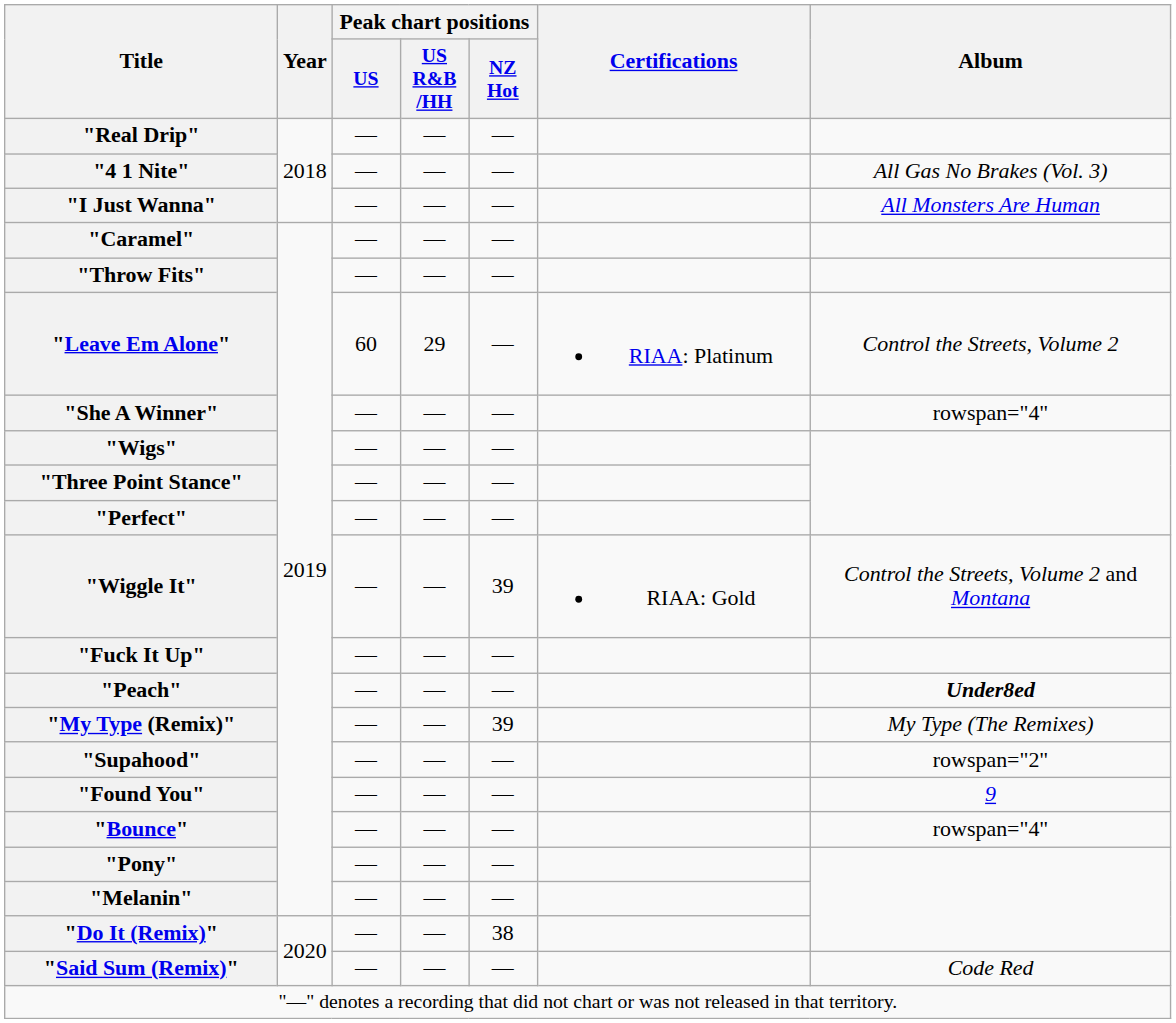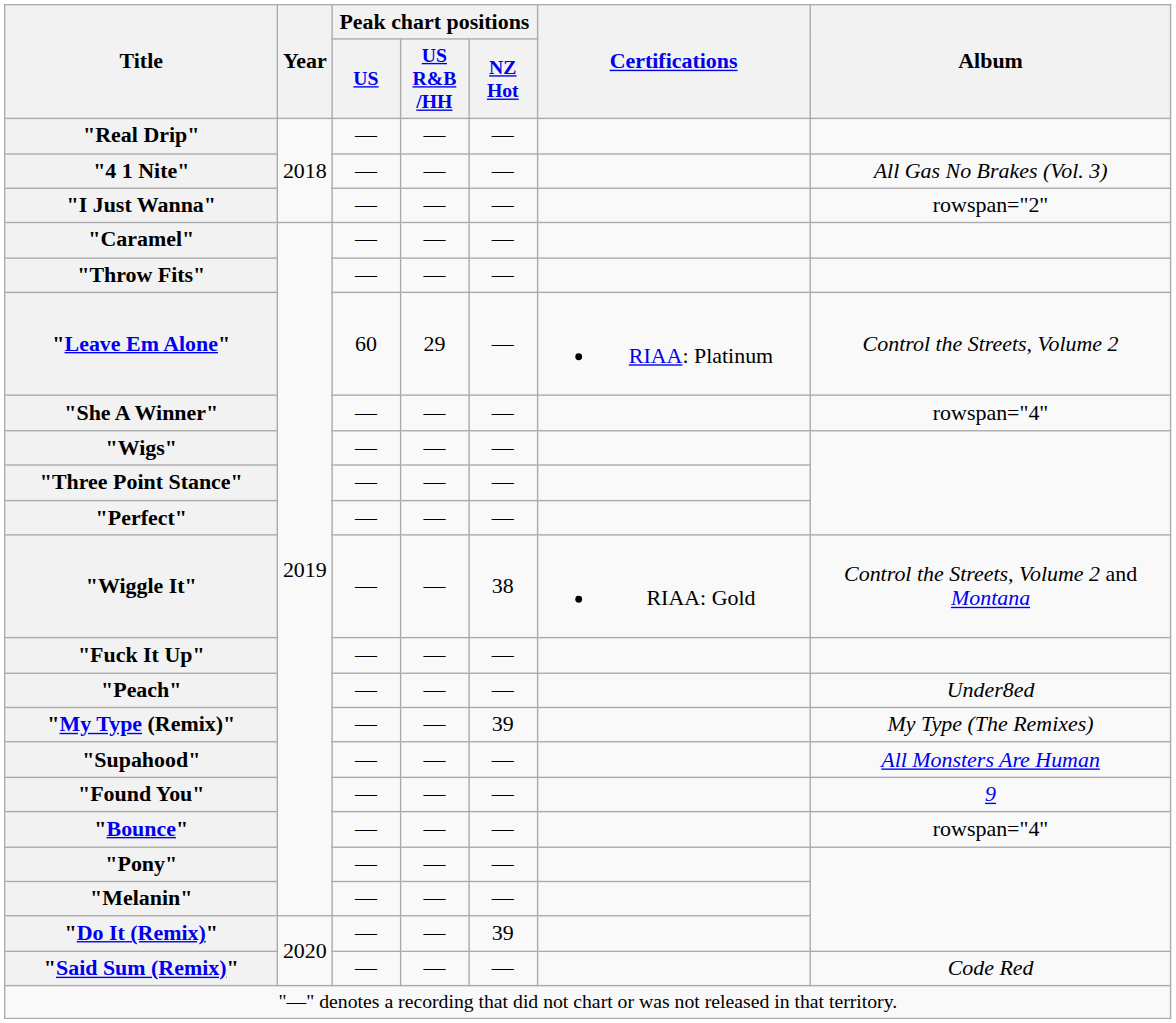(991, 205) All Monsters Are Human -> (991, 205) rowspan="2"
(503, 586) 39 -> (503, 586) 38
(991, 689) bold -> (991, 689) normal
(991, 759) rowspan="2" -> (991, 759) All Monsters Are Human
(503, 933) 38 -> (503, 933) 39
